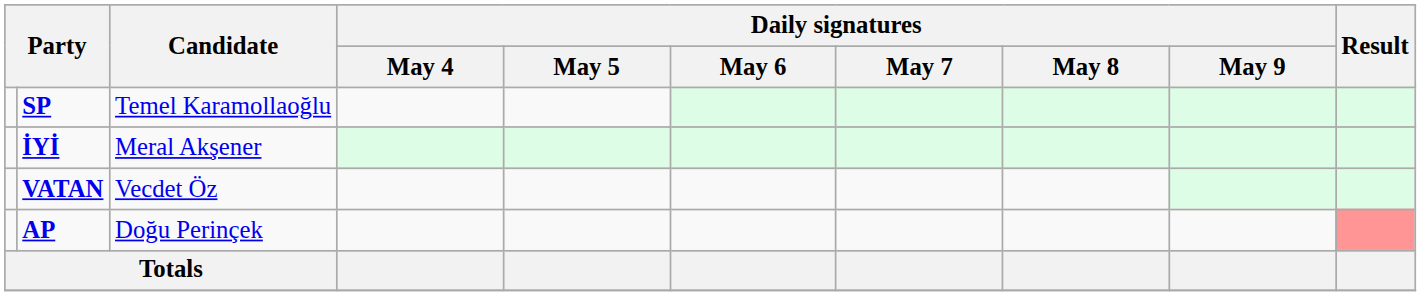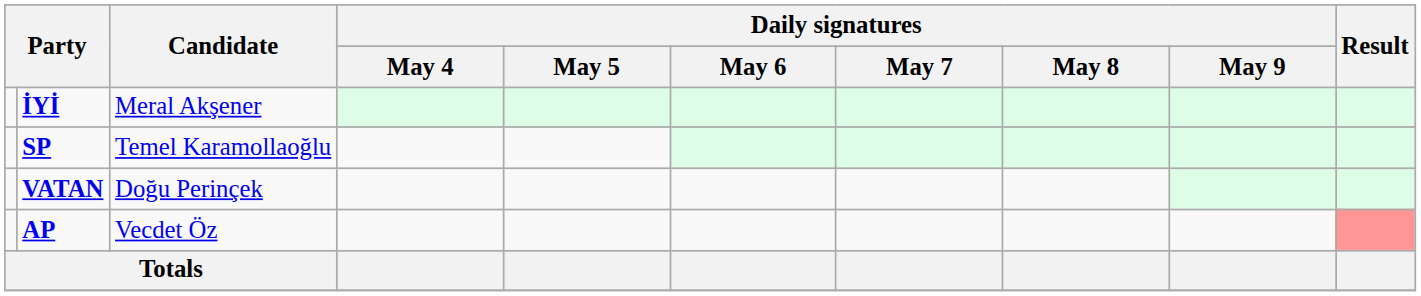rows swapped: (41, 147) <-> (37, 107)
(166, 188) Vecdet Öz -> (189, 188) Doğu Perinçek
(189, 229) Doğu Perinçek -> (166, 229) Vecdet Öz
